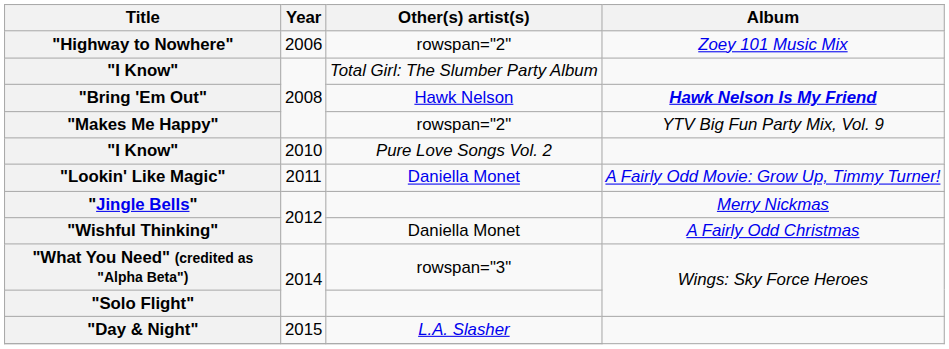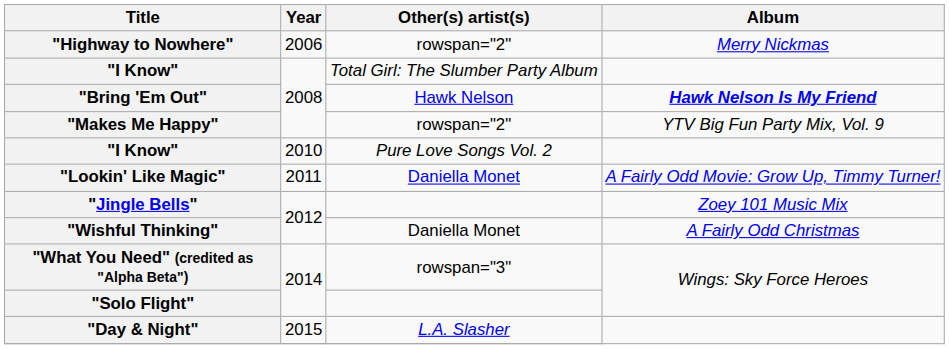(773, 44) Zoey 101 Music Mix -> (773, 44) Merry Nickmas
(773, 204) Merry Nickmas -> (773, 204) Zoey 101 Music Mix
